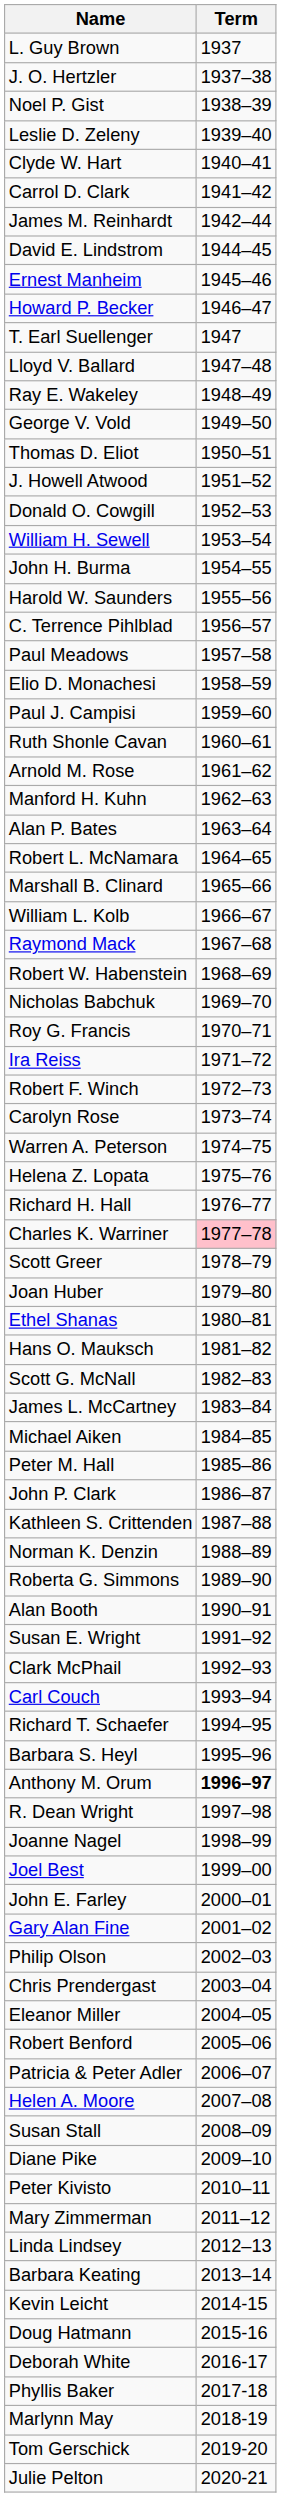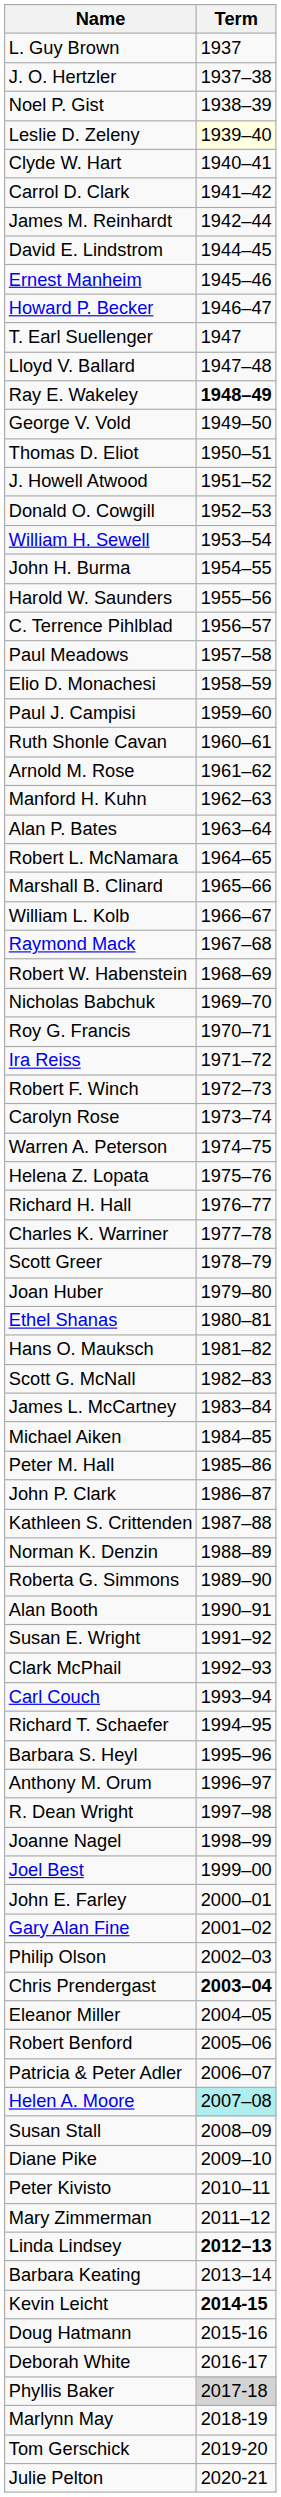(236, 134) no background -> (236, 134) lightyellow background
(236, 395) normal -> (236, 395) bold
(236, 1233) pink background -> (236, 1233) no background
(236, 1783) bold -> (236, 1783) normal
(236, 1986) normal -> (236, 1986) bold
(236, 2101) no background -> (236, 2101) paleturquoise background
(236, 2246) normal -> (236, 2246) bold
(234, 2304) normal -> (234, 2304) bold
(234, 2391) no background -> (234, 2391) lightgrey background
